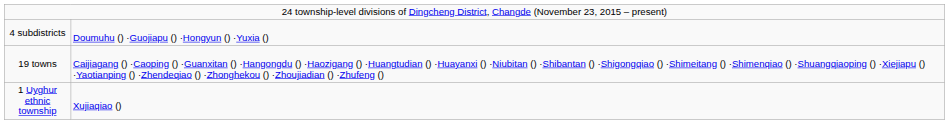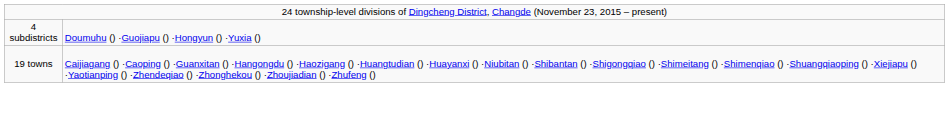- row: (38, 100)
